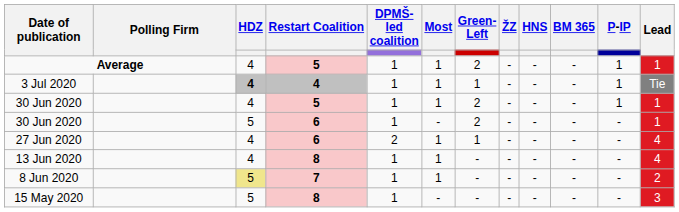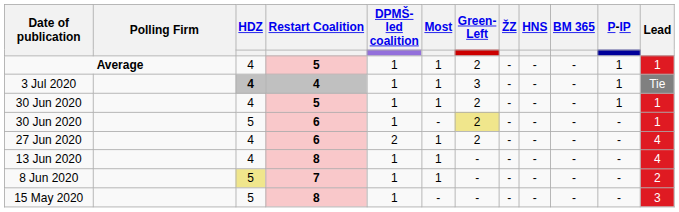(477, 84) 1 -> (477, 84) 3
(477, 122) no background -> (477, 122) khaki background
(477, 141) 1 -> (477, 141) 2
